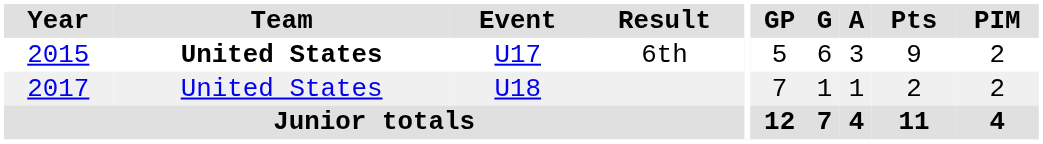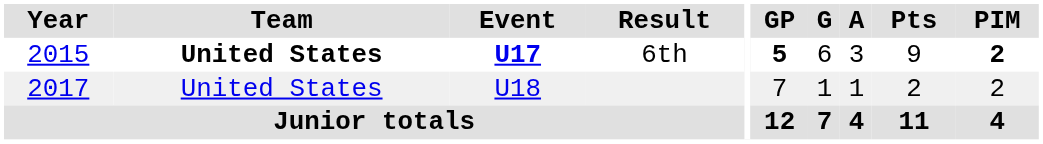(518, 55) normal -> (518, 55) bold
(780, 55) normal -> (780, 55) bold
(997, 55) normal -> (997, 55) bold
